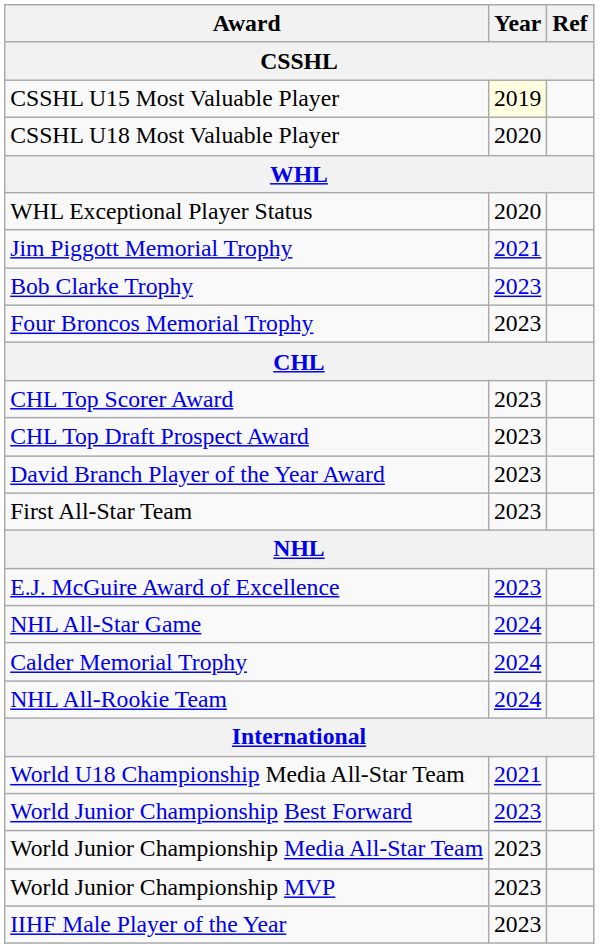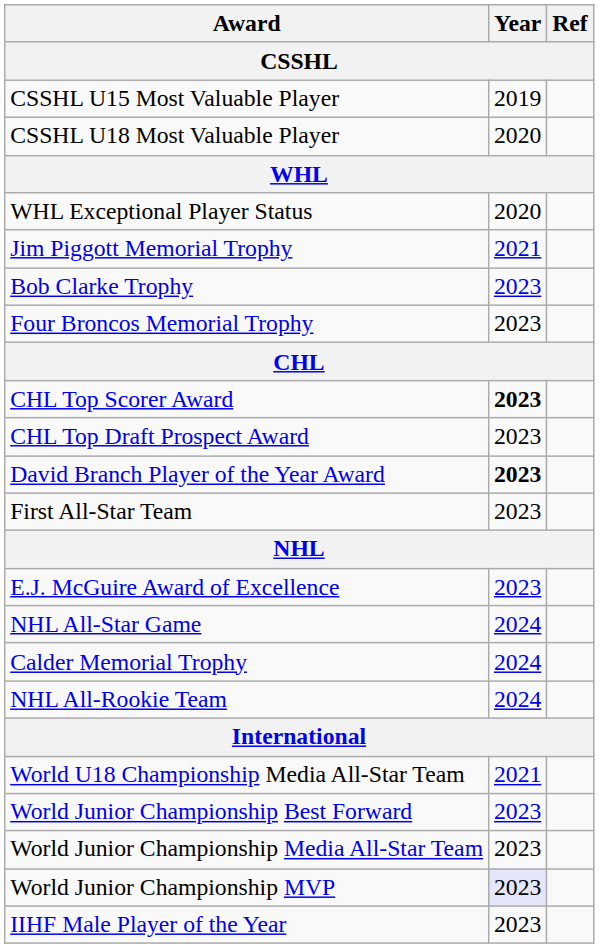(518, 98) lightyellow background -> (518, 98) no background
(518, 398) normal -> (518, 398) bold
(518, 473) normal -> (518, 473) bold
(518, 887) no background -> (518, 887) lavender background
